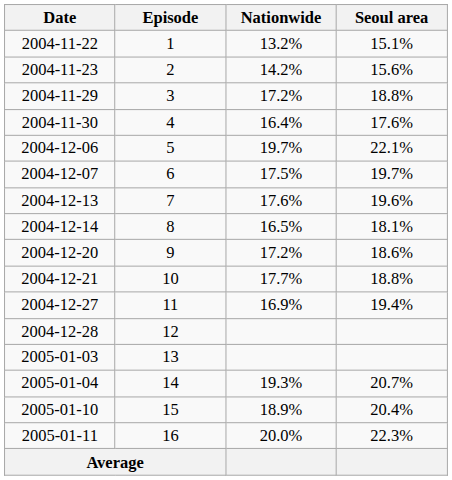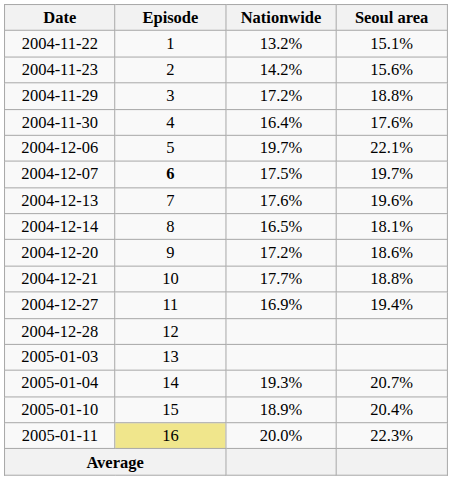(170, 174) normal -> (170, 174) bold
(170, 435) no background -> (170, 435) khaki background
